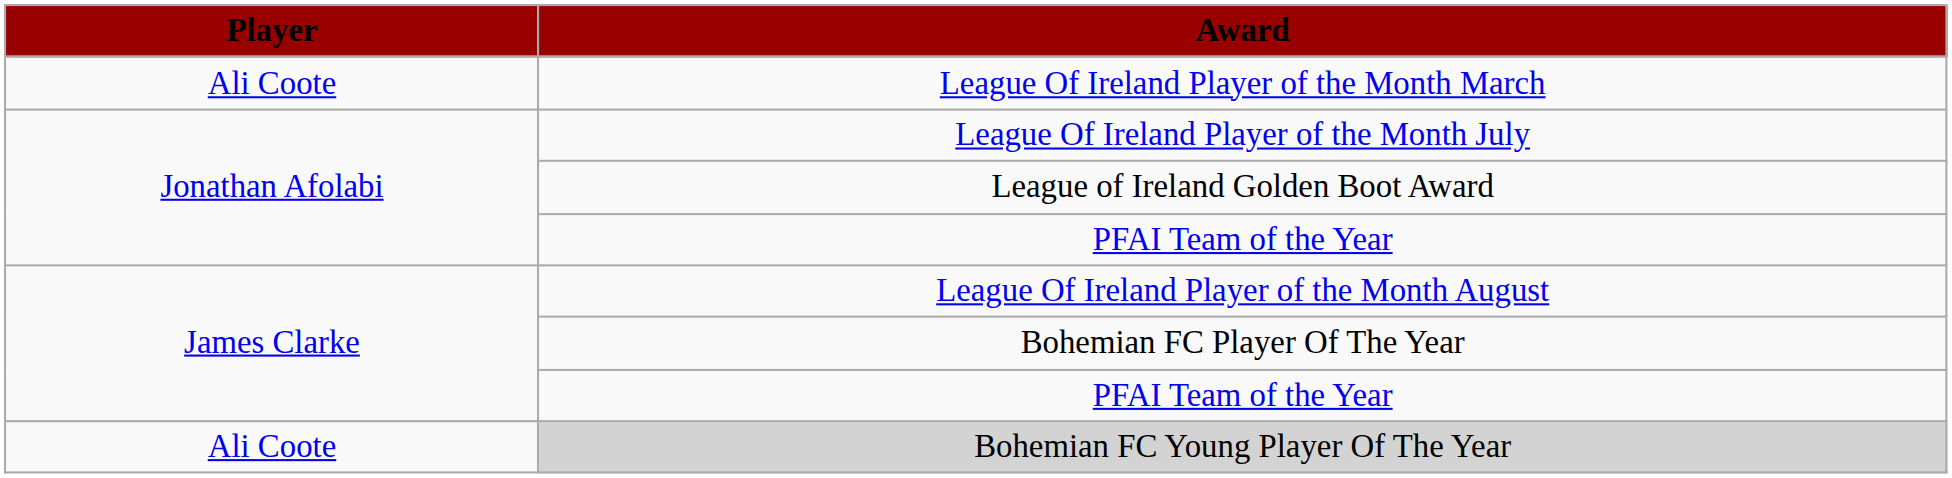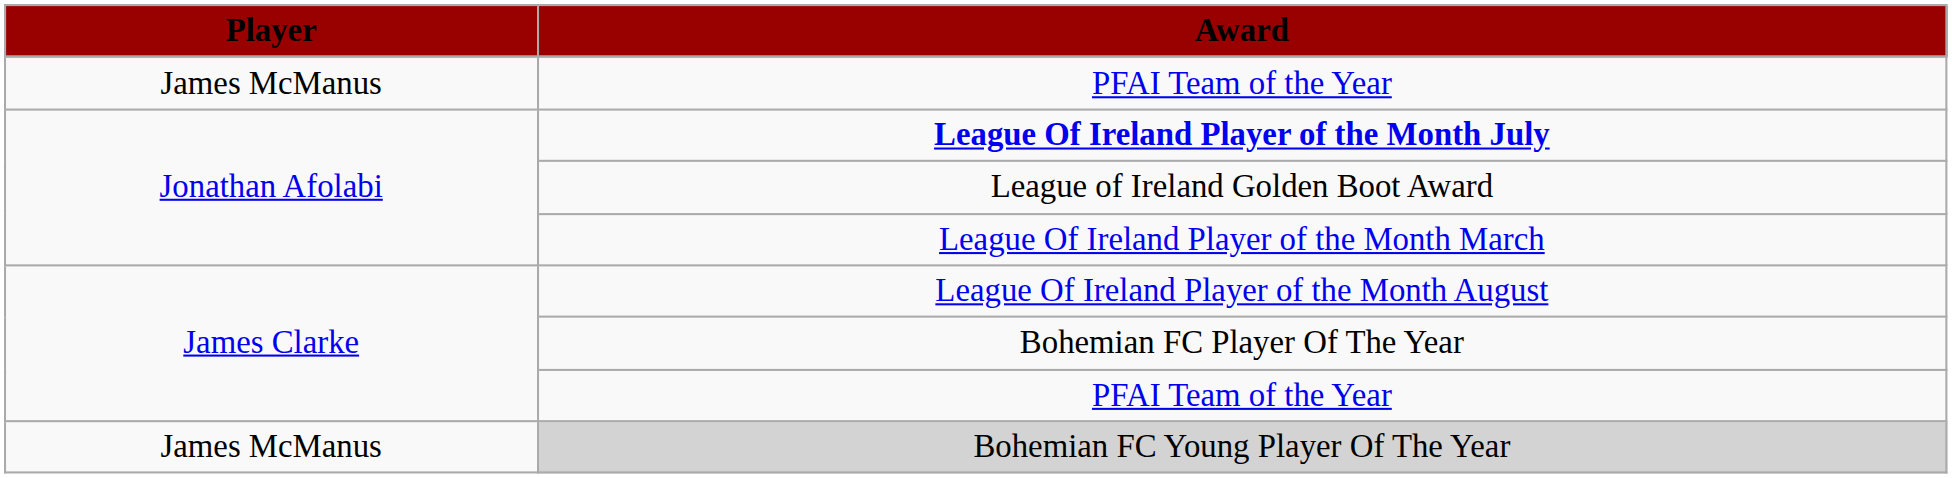(272, 82) Ali Coote -> (271, 82) James McManus
(1243, 82) League Of Ireland Player of the Month March -> (1242, 82) PFAI Team of the Year
(1243, 134) normal -> (1242, 134) bold
(1243, 238) PFAI Team of the Year -> (1242, 238) League Of Ireland Player of the Month March
(272, 446) Ali Coote -> (271, 446) James McManus
